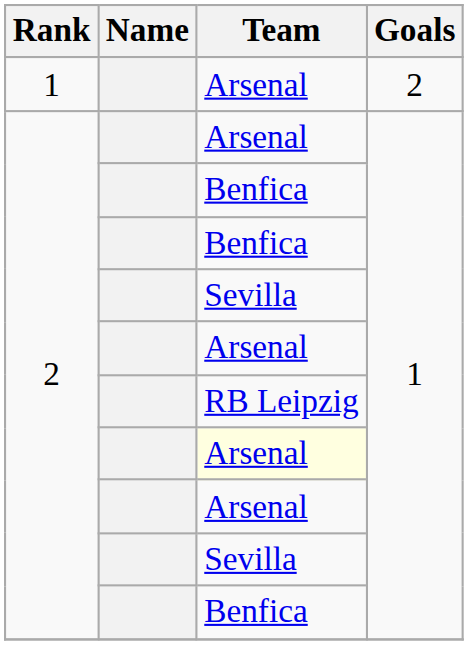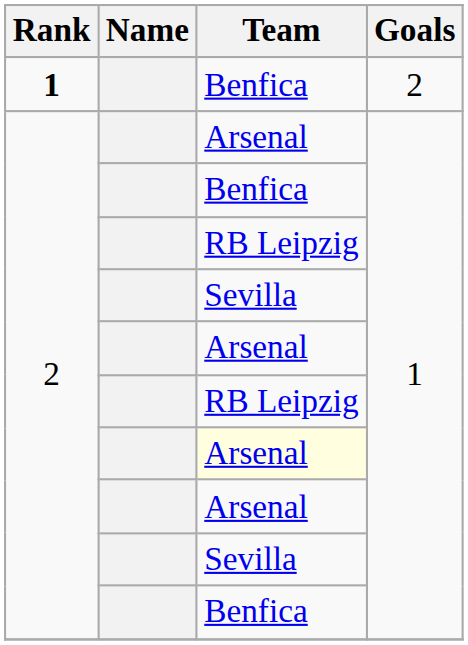(52, 83) normal -> (52, 83) bold
(256, 83) Arsenal -> (256, 83) Benfica
(256, 242) Benfica -> (281, 242) RB Leipzig
